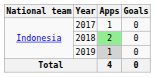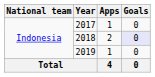(109, 38) lightgreen background -> (109, 38) no background
(136, 38) no background -> (136, 38) lavender background
(109, 52) lightgrey background -> (109, 52) no background
